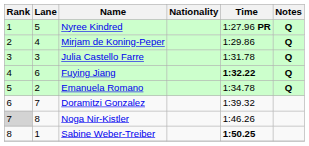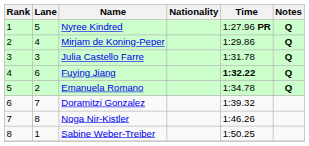(9, 118) lightgrey background -> (9, 118) no background
(239, 133) bold -> (239, 133) normal
